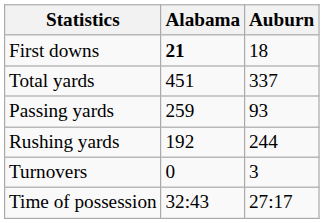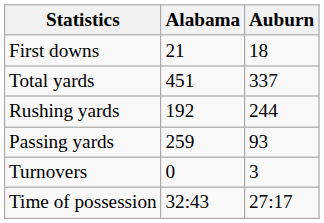(175, 50) bold -> (175, 50) normal
rows swapped: (64, 141) <-> (62, 111)
